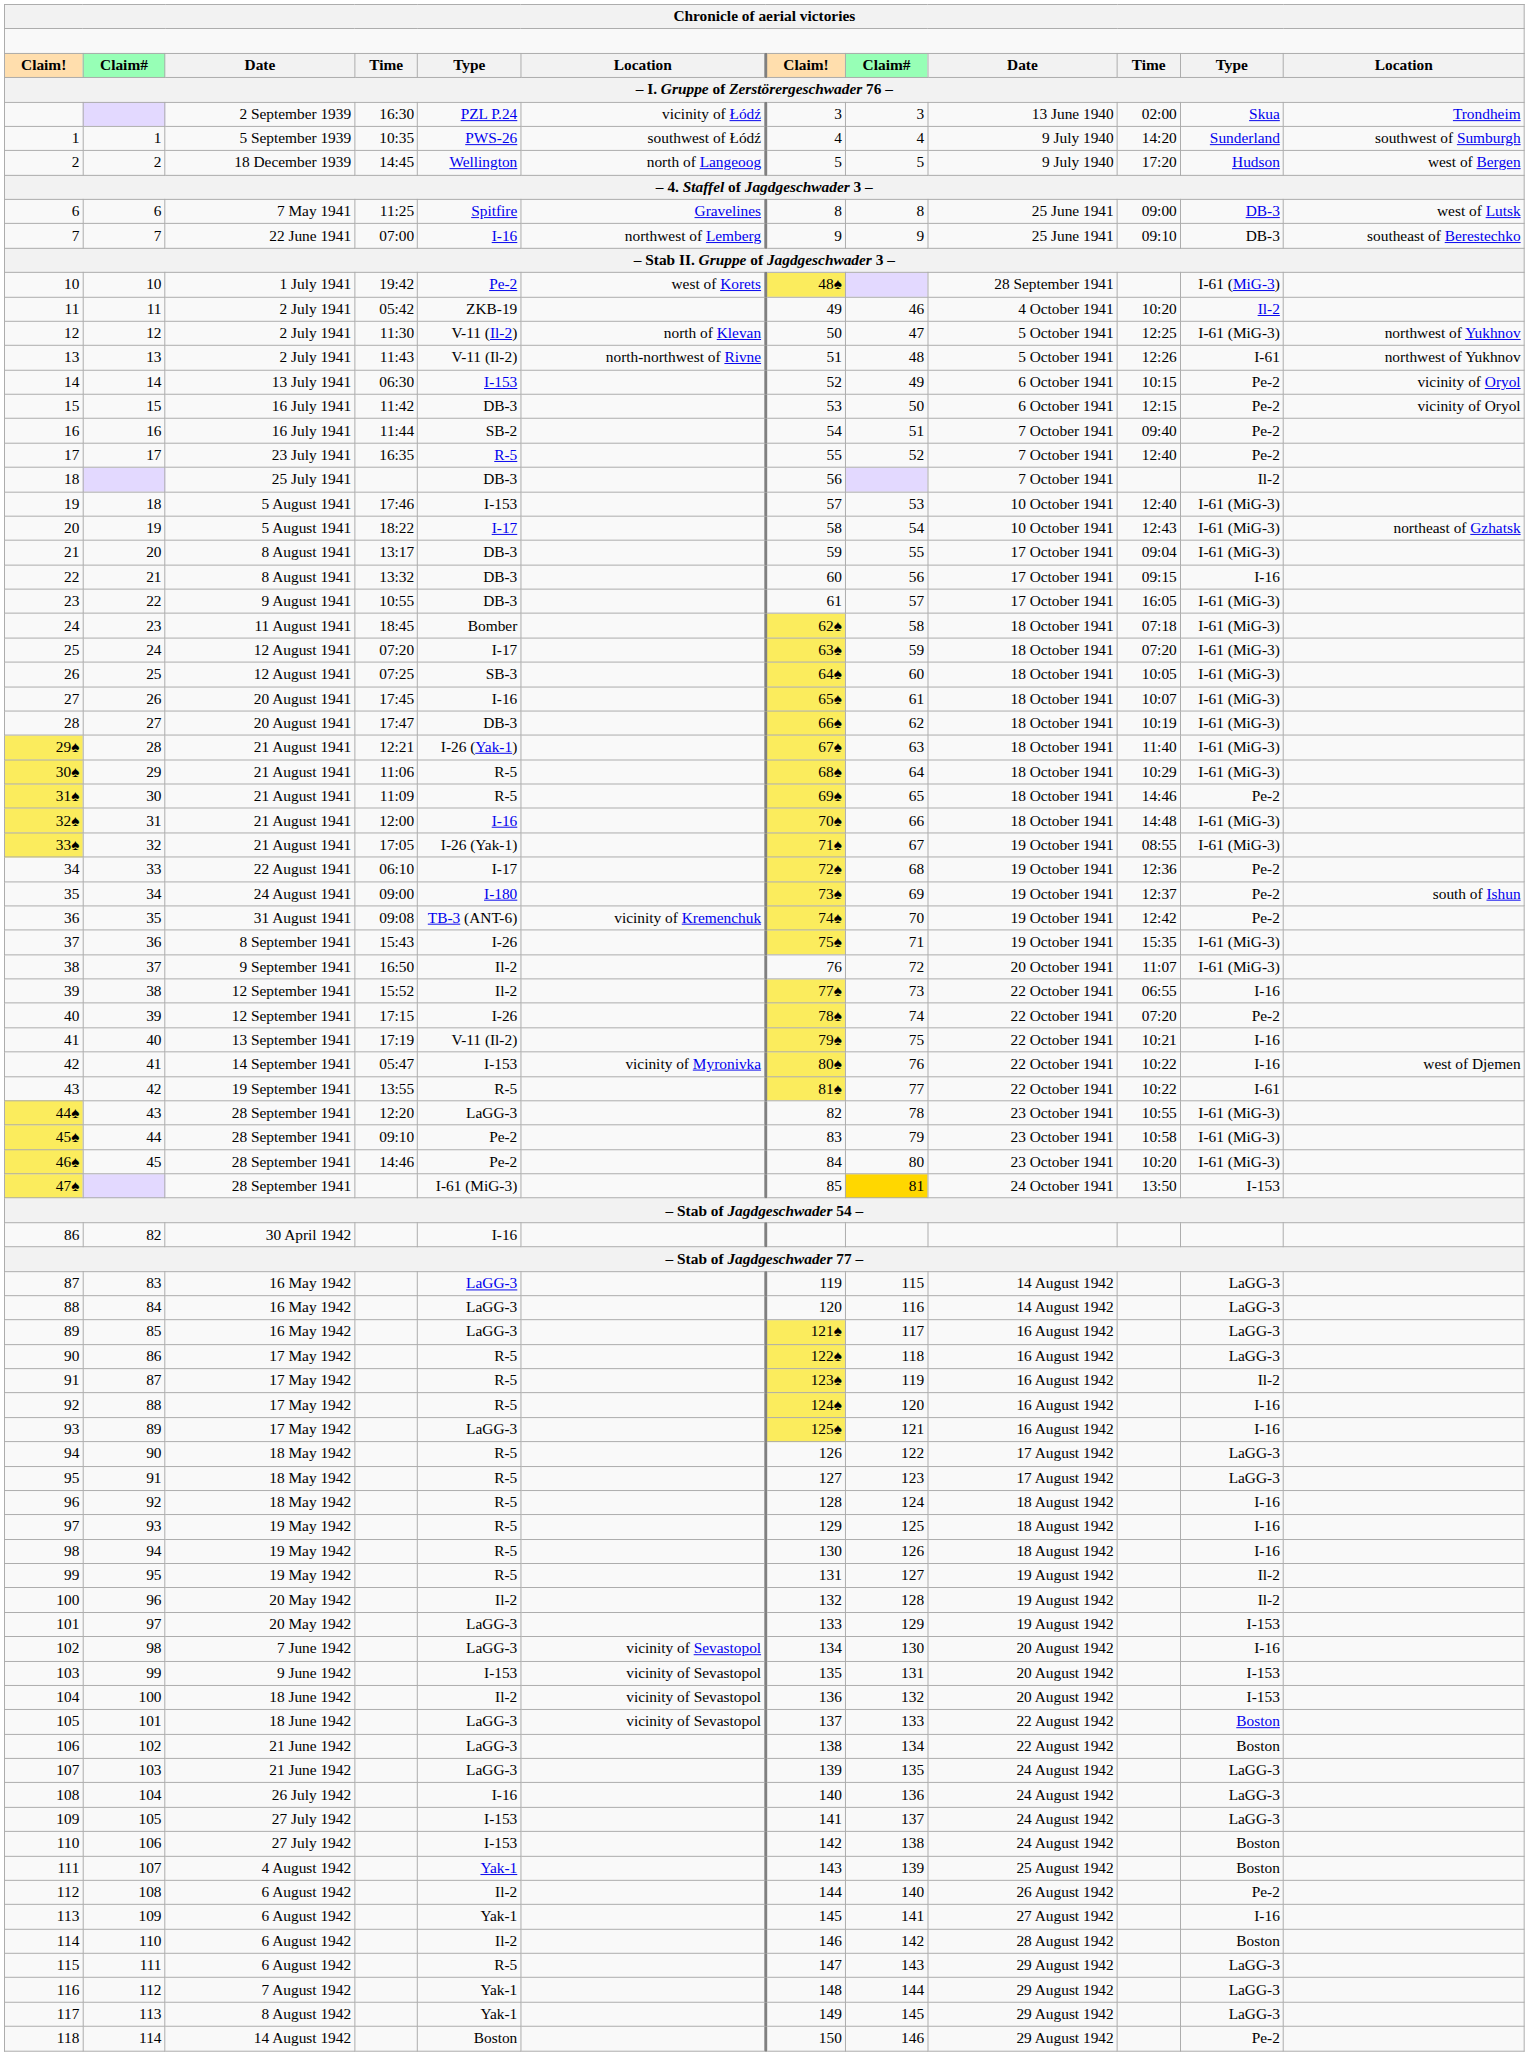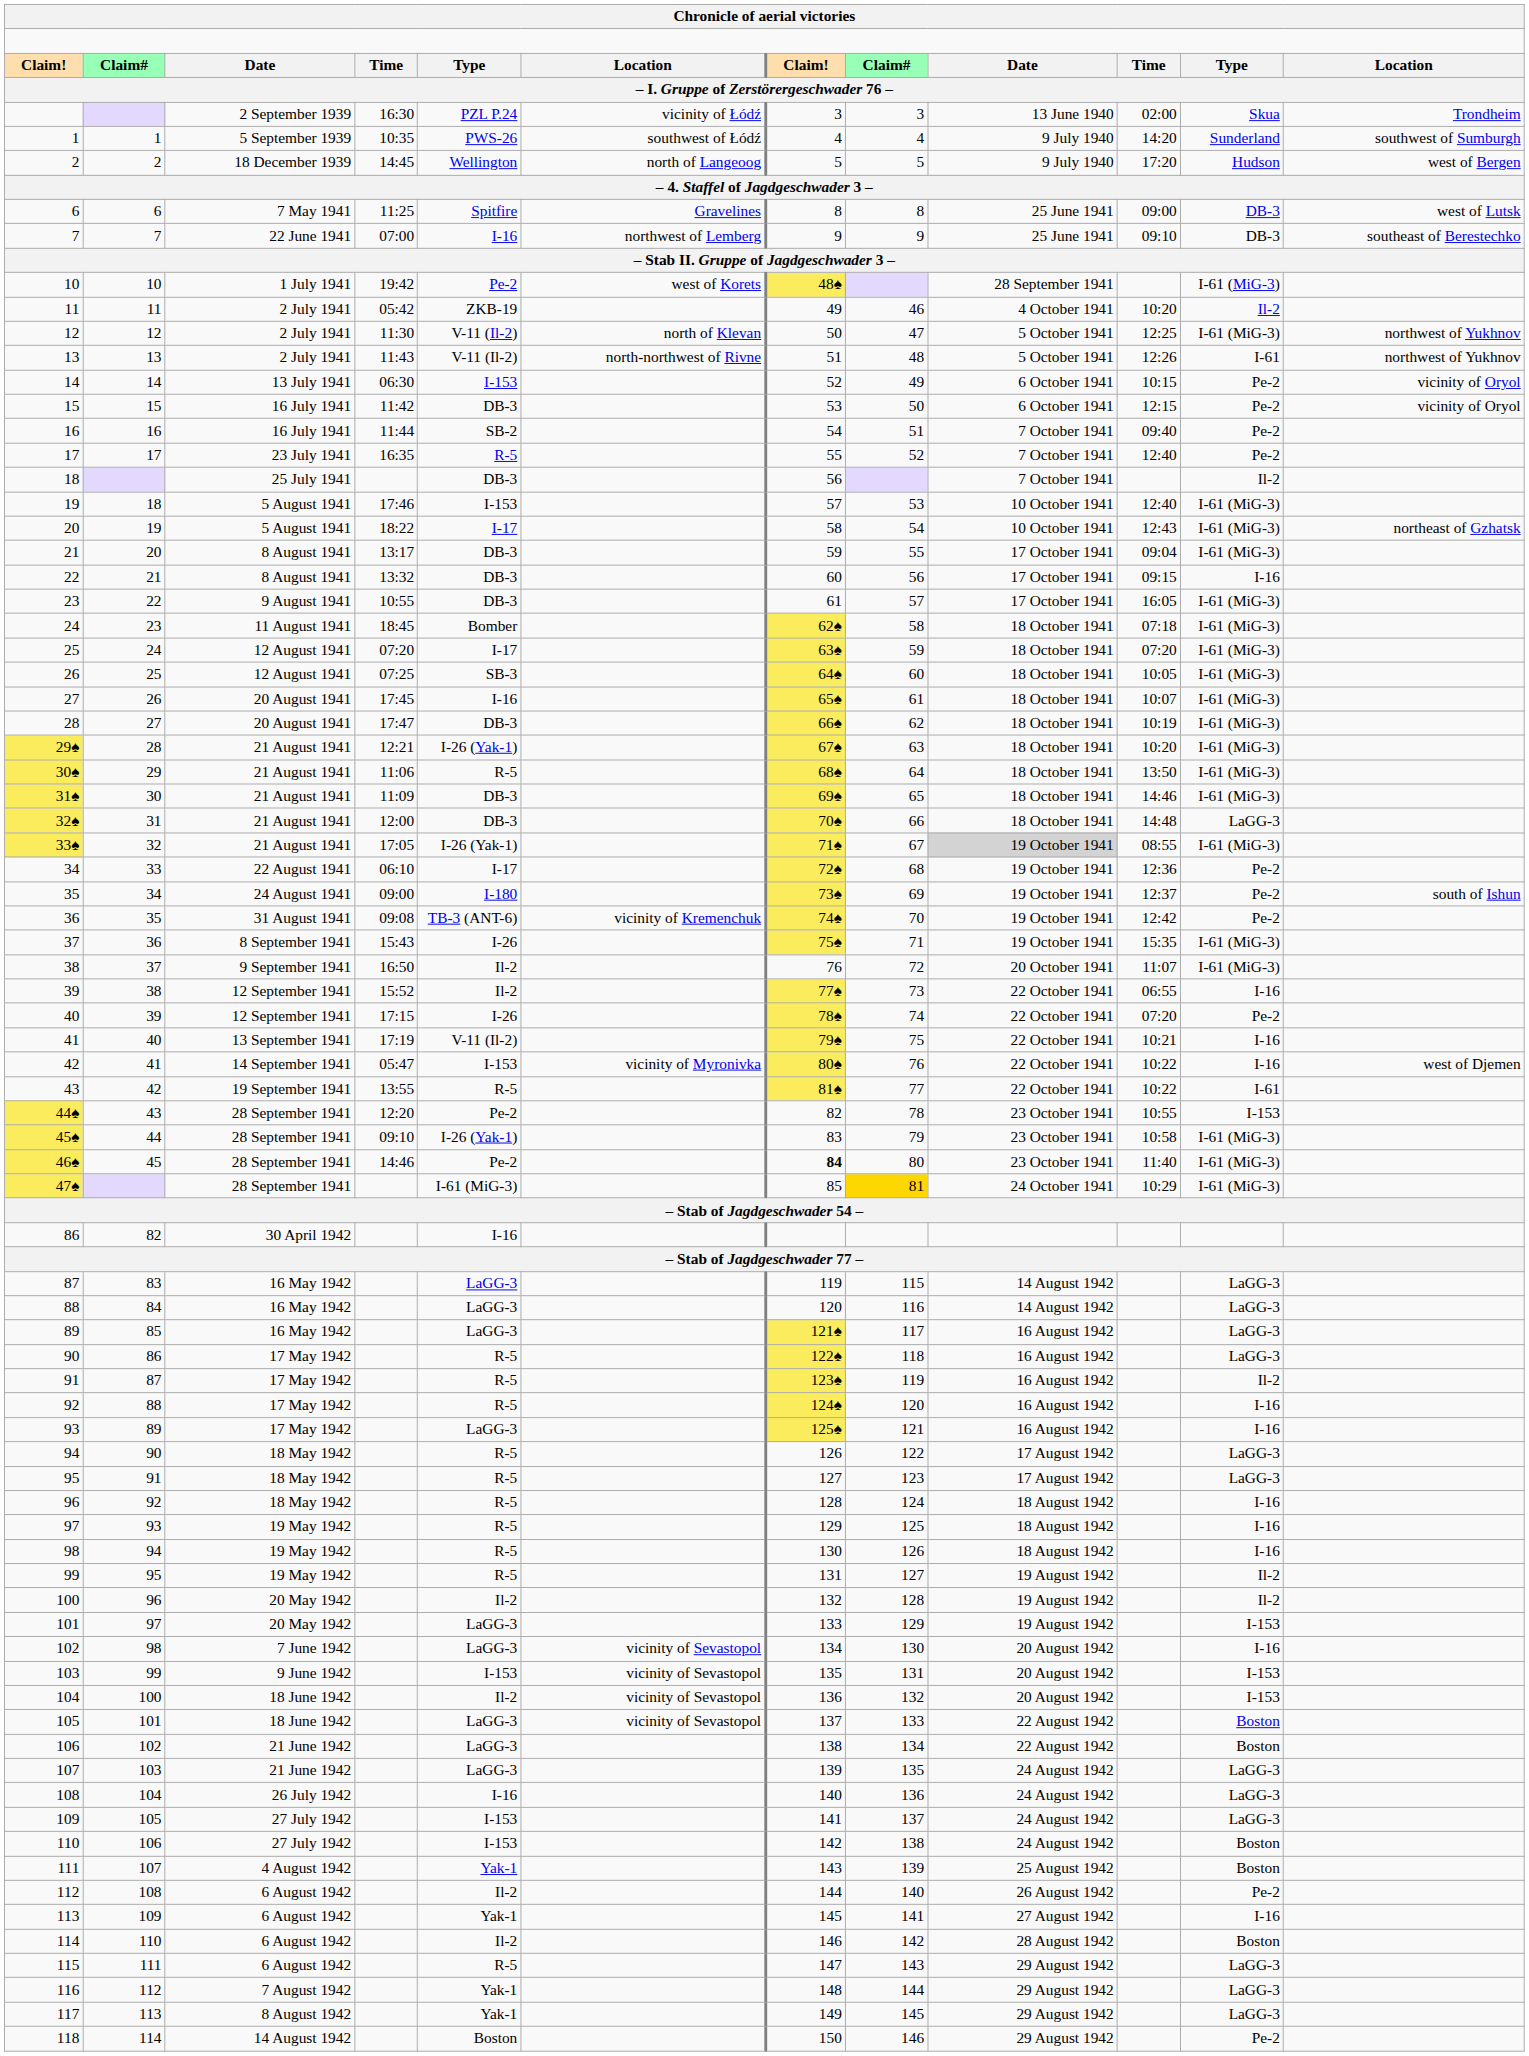(1160, 747) 11:40 -> (1159, 747) 10:20
(1159, 771) 10:29 -> (1159, 771) 13:50
(506, 796) R-5 -> (500, 796) DB-3
(1266, 796) Pe-2 -> (1239, 796) I-61 (MiG-3)
(504, 820) I-16 -> (500, 820) DB-3
(1239, 820) I-61 (MiG-3) -> (1254, 820) LaGG-3
(1062, 844) no background -> (1062, 844) lightgrey background
(492, 1112) LaGG-3 -> (503, 1112) Pe-2
(1239, 1112) I-61 (MiG-3) -> (1263, 1112) I-153
(503, 1137) Pe-2 -> (479, 1137) I-26 (Yak-1)
(834, 1161) normal -> (834, 1161) bold
(1159, 1161) 10:20 -> (1160, 1161) 11:40
(1159, 1185) 13:50 -> (1159, 1185) 10:29
(1263, 1185) I-153 -> (1239, 1185) I-61 (MiG-3)
